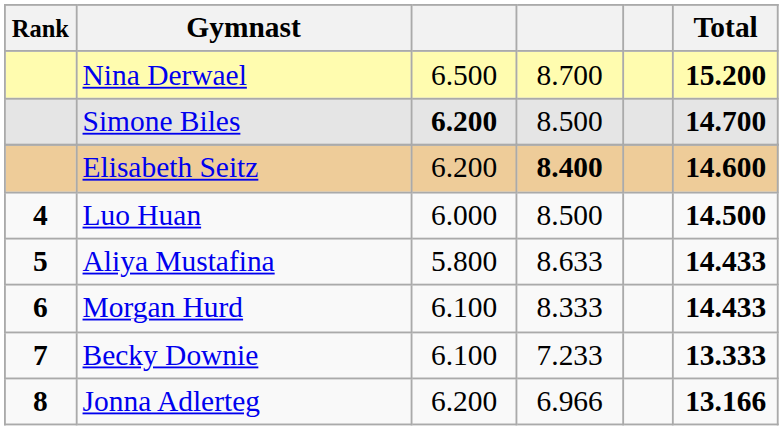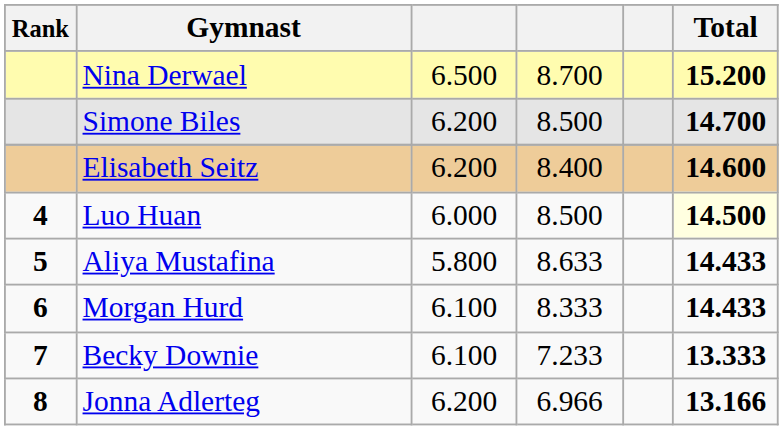(464, 121) bold -> (464, 121) normal
(570, 167) bold -> (570, 167) normal
(726, 214) no background -> (726, 214) lightyellow background
